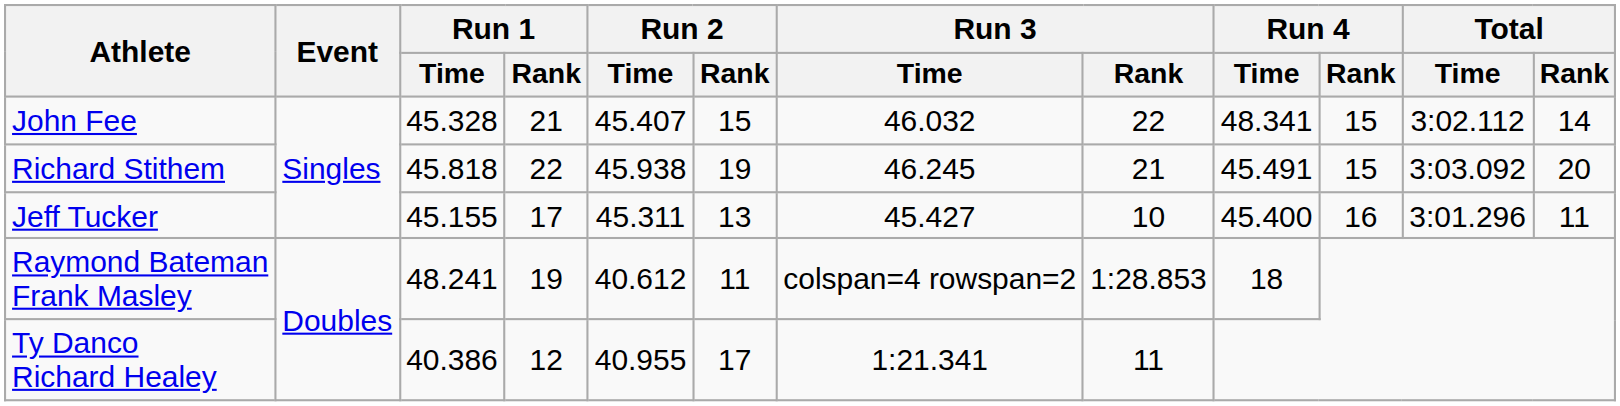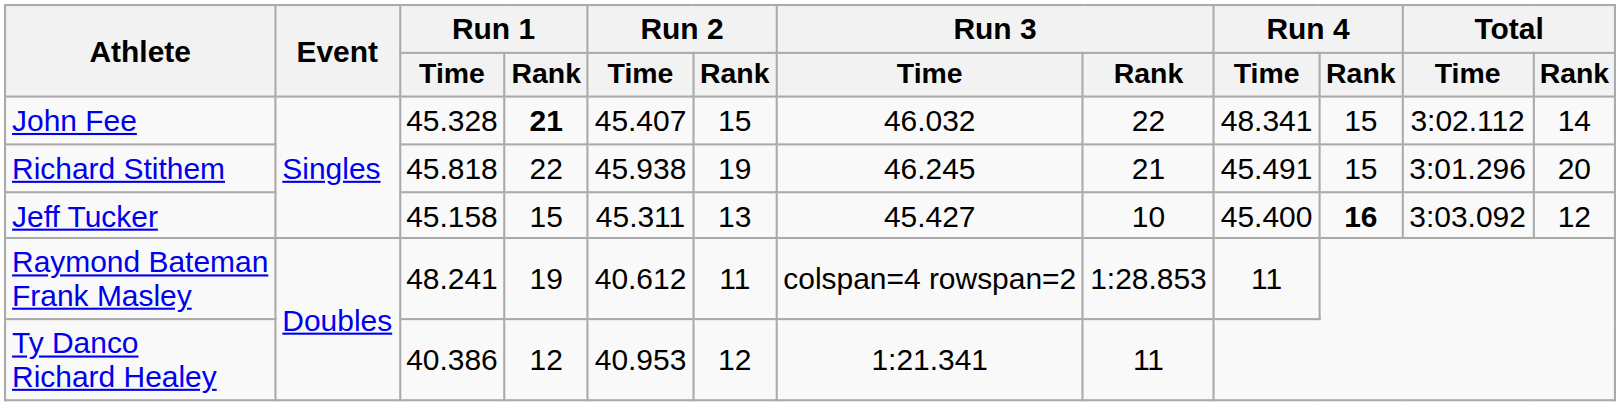(546, 121) normal -> (546, 121) bold
(1468, 168) 3:03.092 -> (1468, 168) 3:01.296
(452, 216) 45.155 -> (452, 216) 45.158
(546, 216) 17 -> (546, 216) 15
(1361, 216) normal -> (1361, 216) bold
(1468, 216) 3:01.296 -> (1468, 216) 3:03.092
(1574, 216) 11 -> (1574, 216) 12
(1267, 280) 18 -> (1267, 280) 11
(641, 360) 40.955 -> (641, 360) 40.953
(735, 360) 17 -> (735, 360) 12
